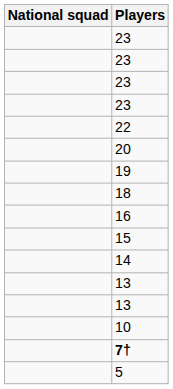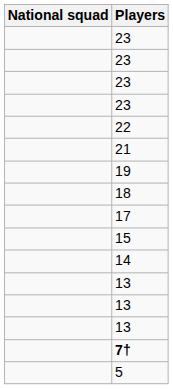(123, 149) 20 -> (123, 149) 21
(123, 216) 16 -> (123, 216) 17
(123, 328) 10 -> (123, 328) 13
